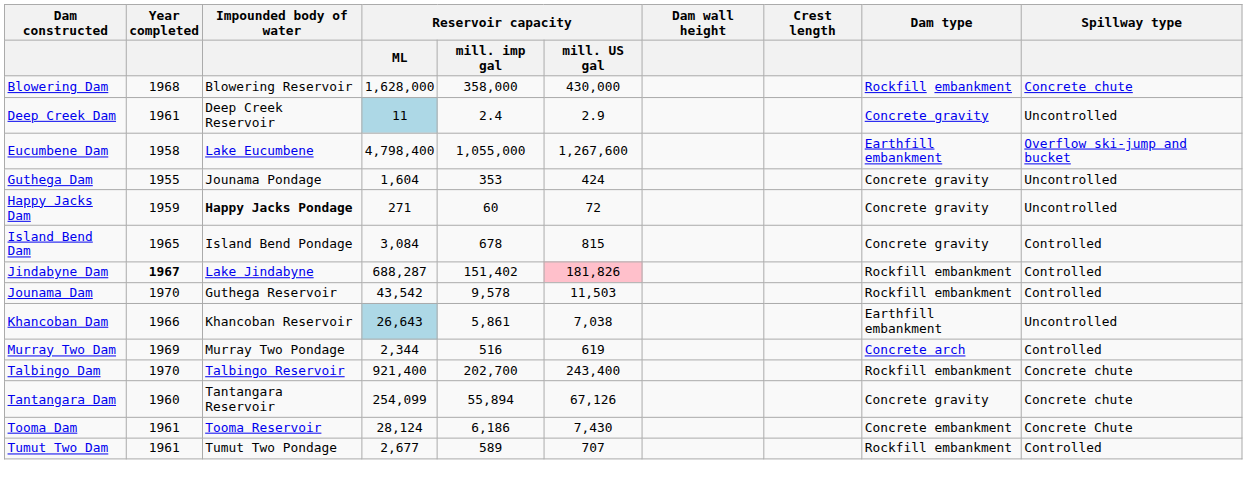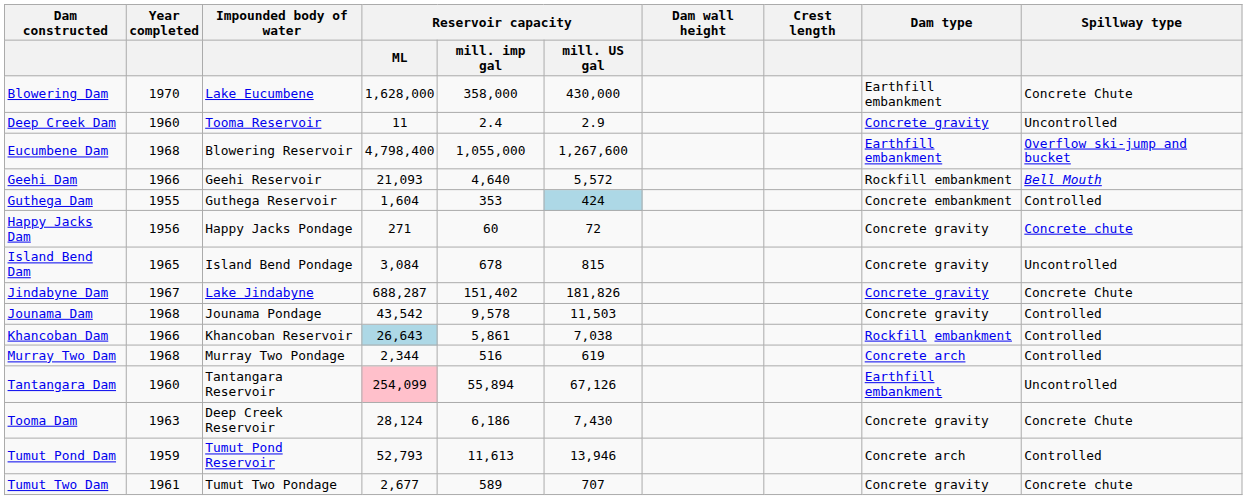(164, 87) 1968 -> (164, 94) 1970
(279, 87) Blowering Reservoir -> (259, 94) Lake Eucumbene
(938, 87) Rockfill embankment -> (903, 94) Earthfill embankment
(1079, 87) Concrete chute -> (1079, 94) Concrete Chute
(164, 115) 1961 -> (164, 122) 1960
(244, 115) Deep Creek Reservoir -> (263, 122) Tooma Reservoir
(400, 115) lightblue background -> (400, 122) no background
(164, 151) 1958 -> (164, 151) 1968
(259, 151) Lake Eucumbene -> (279, 151) Blowering Reservoir
+ row: (42, 179)
(263, 179) Jounama Pondage -> (271, 200) Guthega Reservoir
(593, 179) no background -> (593, 200) lightblue background
(927, 179) Concrete gravity -> (938, 200) Concrete embankment
(1071, 179) Uncontrolled -> (1063, 200) Controlled
(164, 208) 1959 -> (164, 229) 1956
(279, 208) bold -> (279, 229) normal
(1071, 208) Uncontrolled -> (1079, 229) Concrete chute
(1063, 243) Controlled -> (1071, 264) Uncontrolled
(164, 272) bold -> (164, 293) normal
(593, 272) pink background -> (593, 293) no background
(938, 272) Rockfill embankment -> (927, 293) Concrete gravity
(1063, 272) Controlled -> (1079, 293) Concrete Chute
(164, 293) 1970 -> (164, 314) 1968
(271, 293) Guthega Reservoir -> (263, 314) Jounama Pondage
(938, 293) Rockfill embankment -> (927, 314) Concrete gravity
(903, 321) Earthfill embankment -> (938, 335) Rockfill embankment
(1071, 321) Uncontrolled -> (1063, 335) Controlled
(164, 350) 1969 -> (164, 356) 1968
- row: (54, 371)
(400, 399) no background -> (400, 384) pink background
(927, 399) Concrete gravity -> (903, 384) Earthfill embankment
(1079, 399) Concrete chute -> (1071, 384) Uncontrolled
(164, 427) 1961 -> (164, 420) 1963
(263, 427) Tooma Reservoir -> (244, 420) Deep Creek Reservoir
(938, 427) Concrete embankment -> (927, 420) Concrete gravity
+ row: (62, 456)
(938, 448) Rockfill embankment -> (927, 484) Concrete gravity
(1063, 448) Controlled -> (1079, 484) Concrete chute
